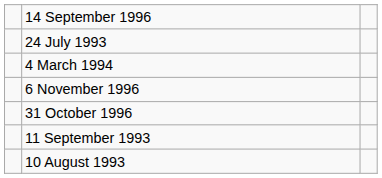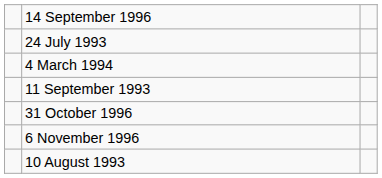rows swapped: (88, 137) <-> (82, 89)
